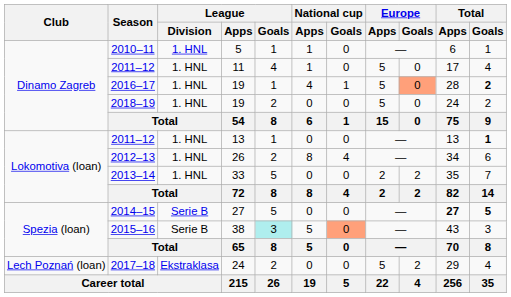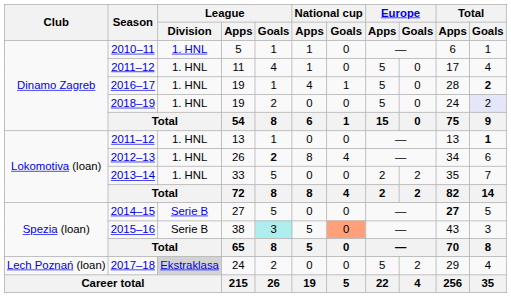(417, 85) lightsalmon background -> (417, 85) no background
(488, 103) no background -> (488, 103) lavender background
(274, 157) normal -> (274, 157) bold
(488, 211) bold -> (488, 211) normal
(190, 265) no background -> (190, 265) lightgrey background
